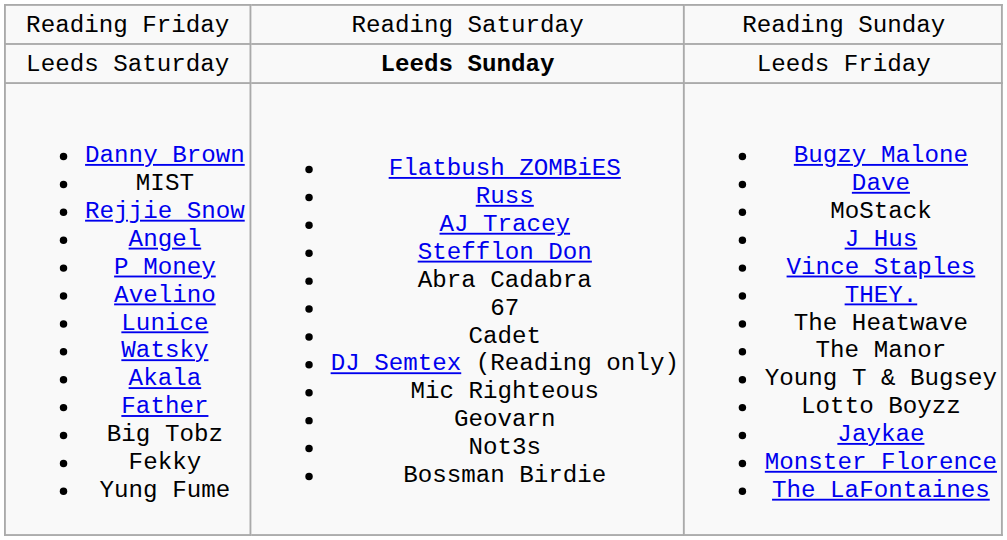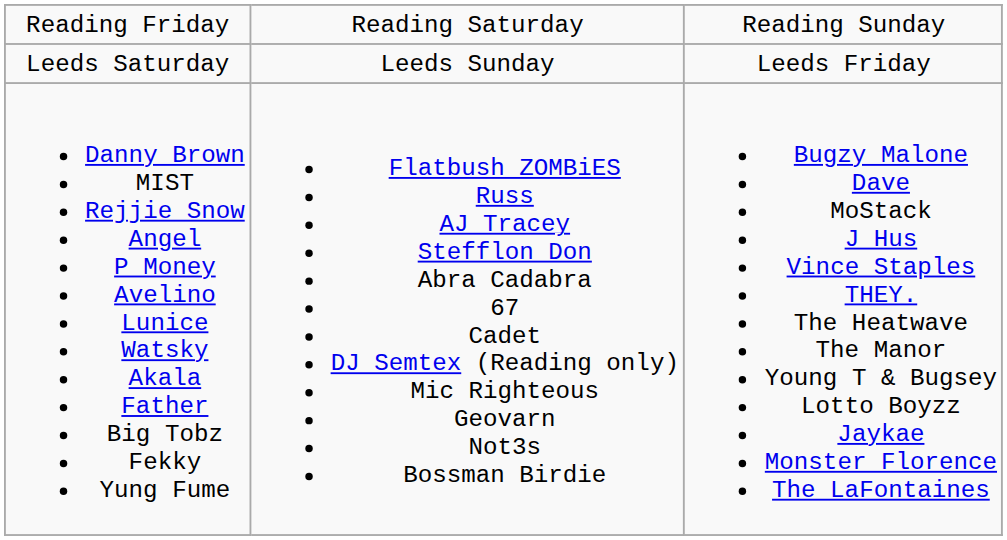(468, 64) bold -> (468, 64) normal
